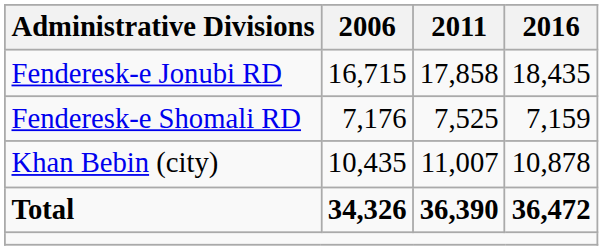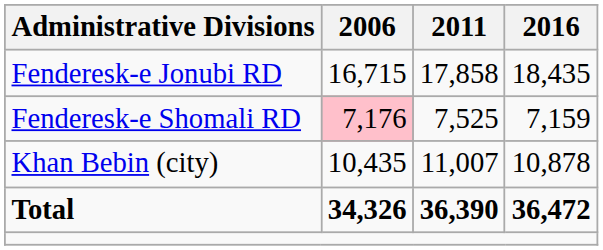(374, 118) no background -> (374, 118) pink background
